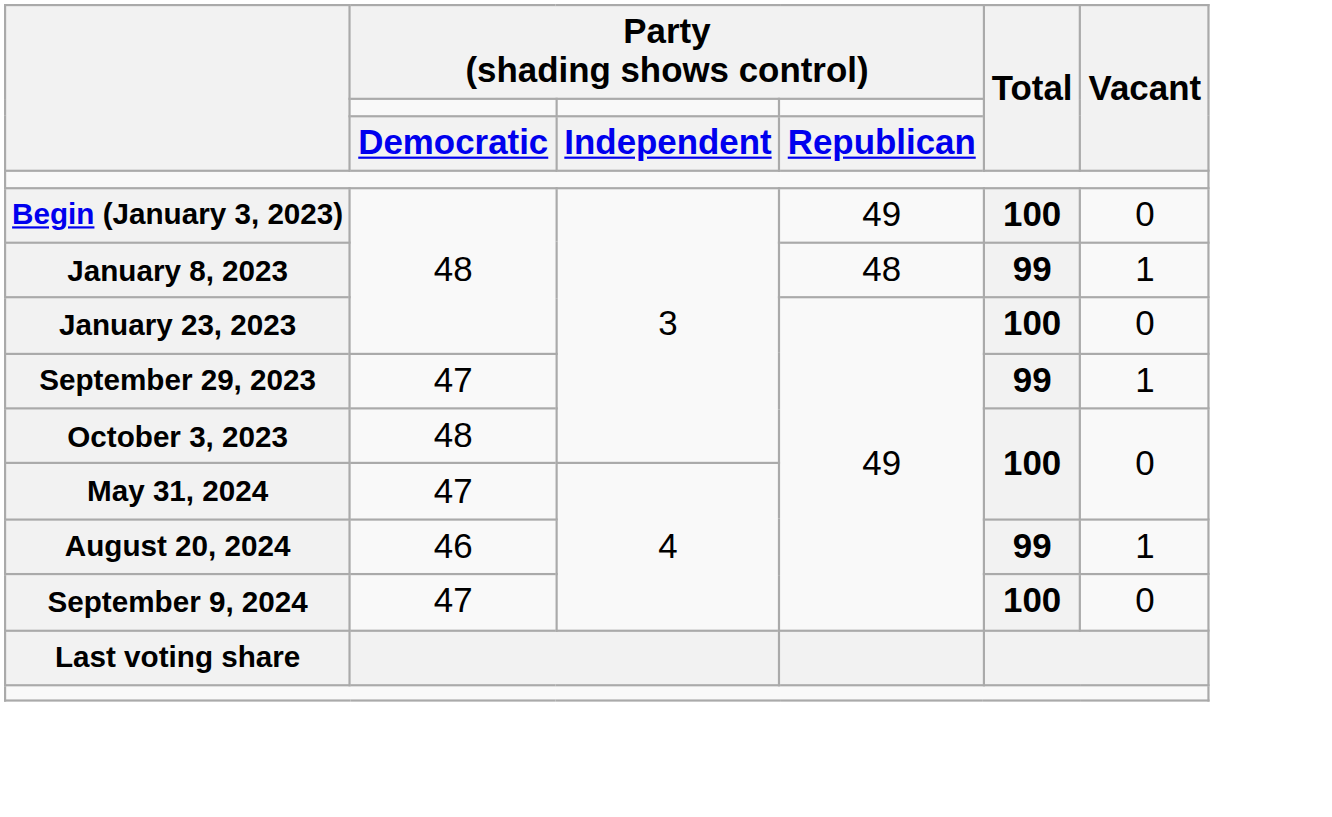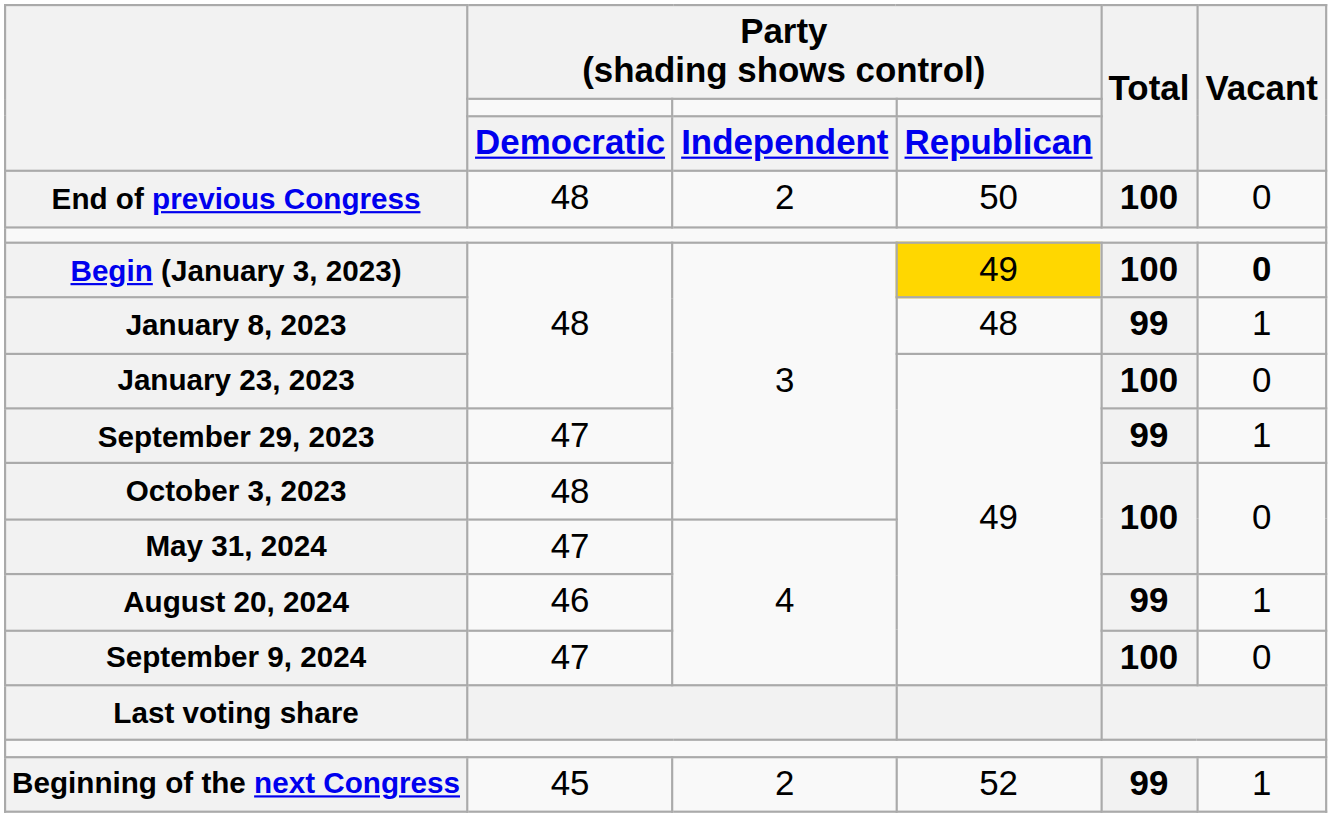+ row: (236, 199)
(882, 214) no background -> (999, 269) gold background
(1145, 214) normal -> (1262, 269) bold
+ row: (236, 784)
